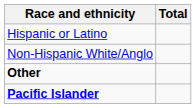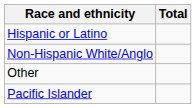(24, 73) bold -> (23, 73) normal
(53, 93) bold -> (50, 93) normal
